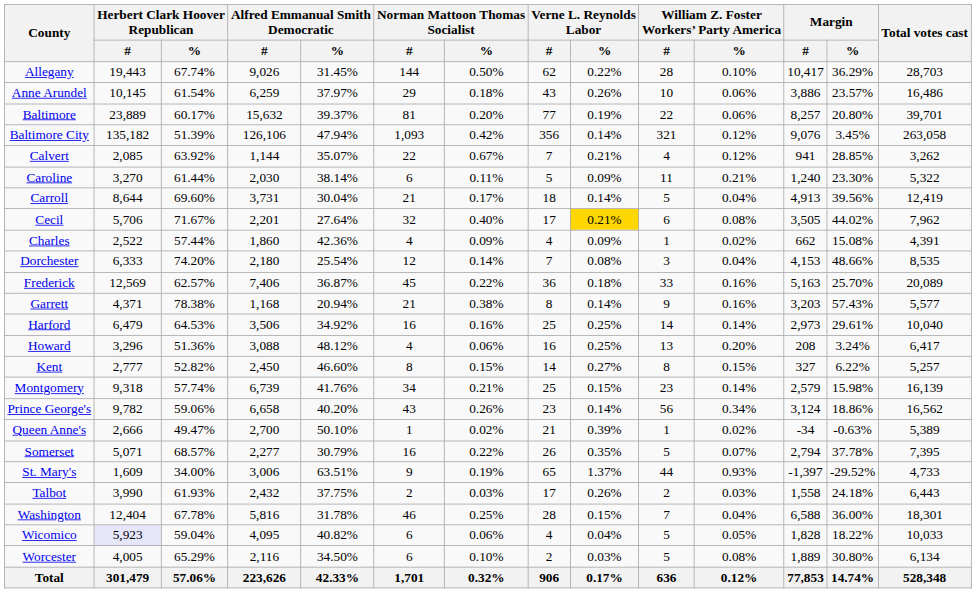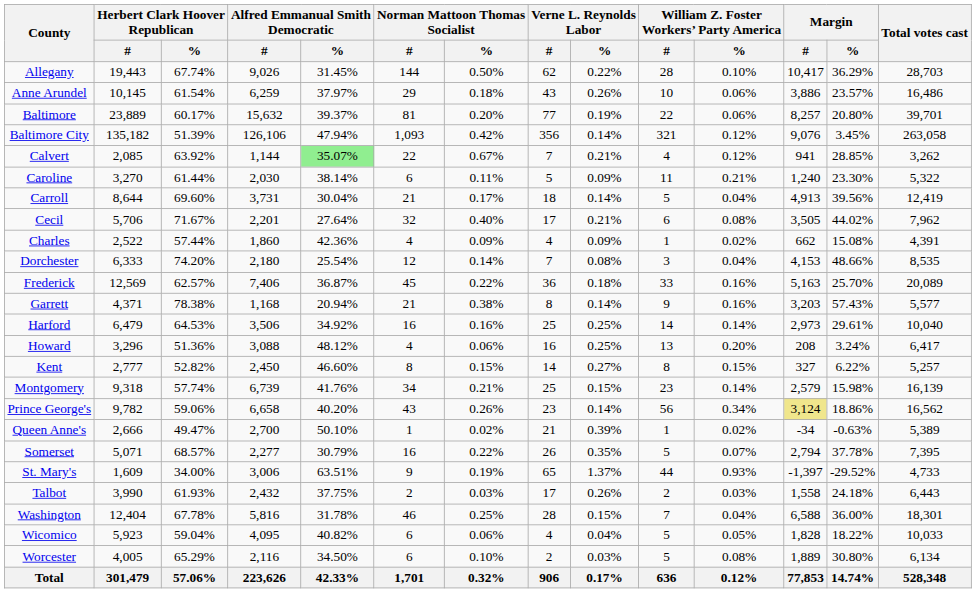(337, 156) no background -> (337, 156) lightgreen background
(605, 219) gold background -> (605, 219) no background
(806, 409) no background -> (806, 409) khaki background
(128, 535) lavender background -> (128, 535) no background
